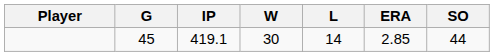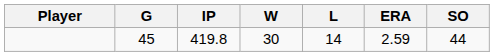(209, 39) 419.1 -> (209, 39) 419.8
(396, 39) 2.85 -> (396, 39) 2.59
